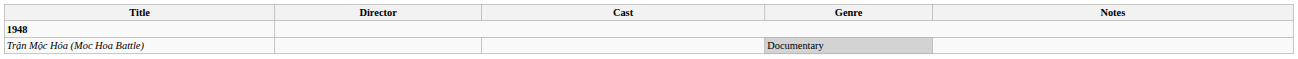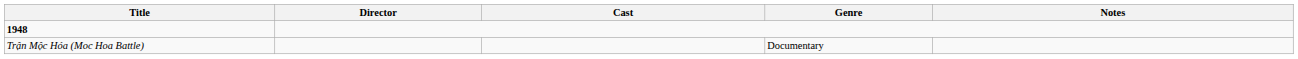(795, 45) lightgrey background -> (795, 45) no background
